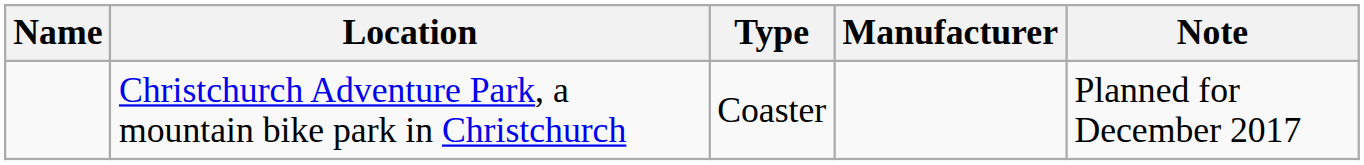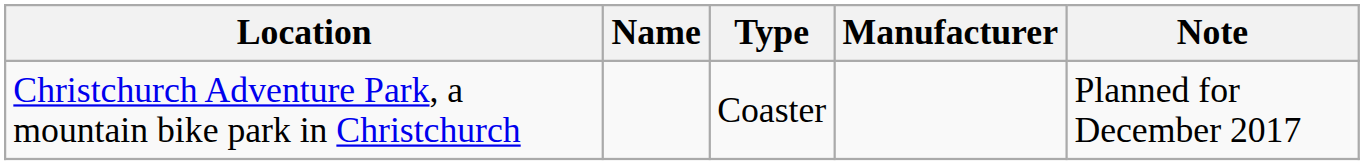columns swapped: (58, 32) <-> (410, 32)
